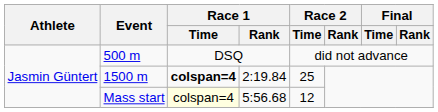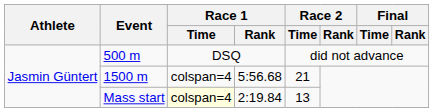(203, 77) bold -> (201, 77) normal
(264, 77) 2:19.84 -> (260, 77) 5:56.68
(307, 77) 25 -> (303, 77) 21
(264, 98) 5:56.68 -> (260, 98) 2:19.84
(307, 98) 12 -> (303, 98) 13
